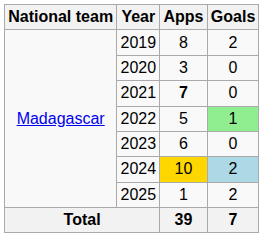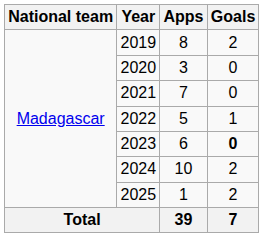(183, 93) bold -> (183, 93) normal
(233, 118) lightgreen background -> (233, 118) no background
(233, 144) normal -> (233, 144) bold
(183, 169) gold background -> (183, 169) no background
(233, 169) lightblue background -> (233, 169) no background
